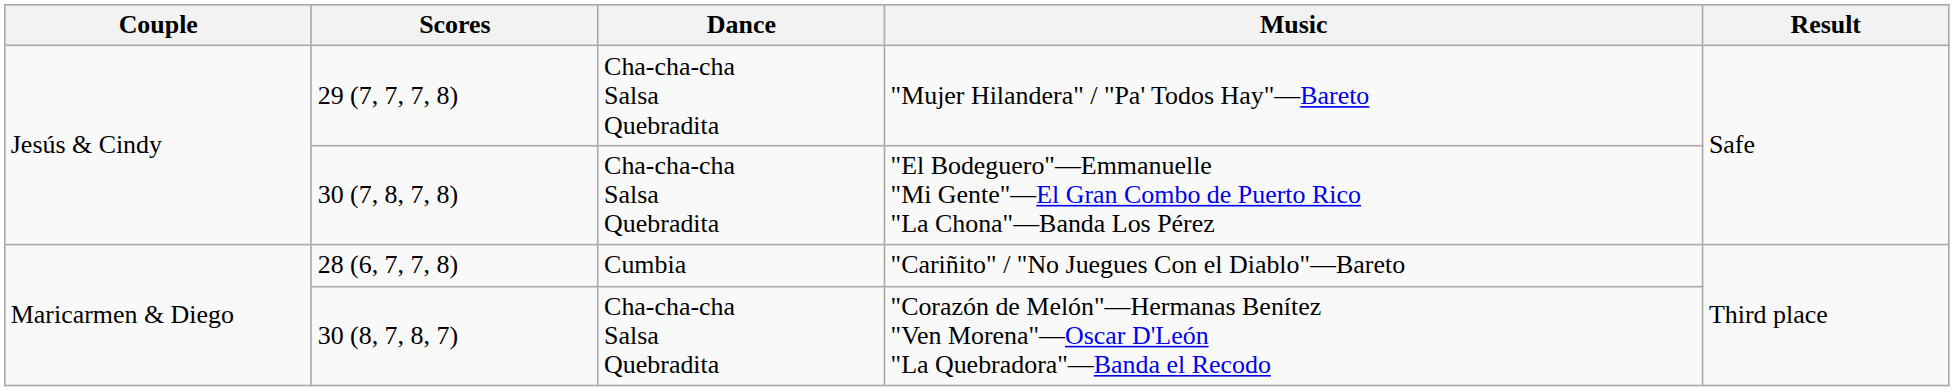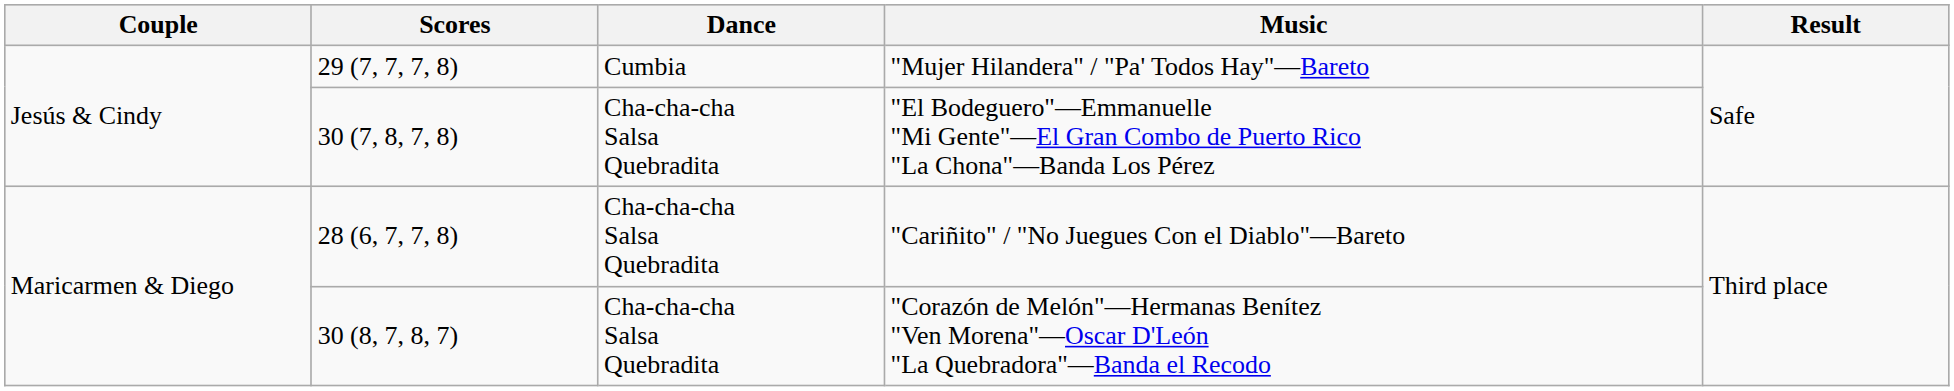(670, 95) Cha-cha-cha Salsa Quebradita -> (645, 66) Cumbia
(645, 265) Cumbia -> (670, 235) Cha-cha-cha Salsa Quebradita
